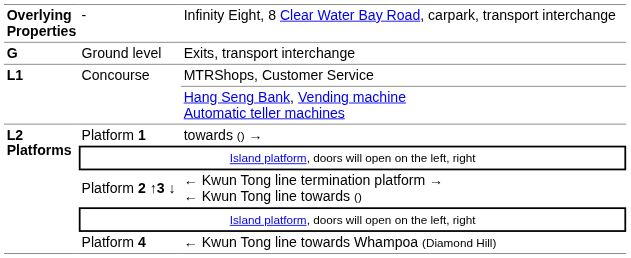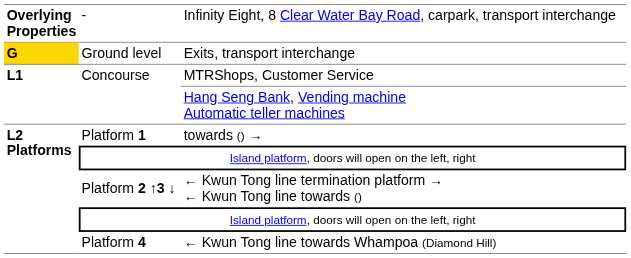(12, 53) no background -> (12, 53) gold background
